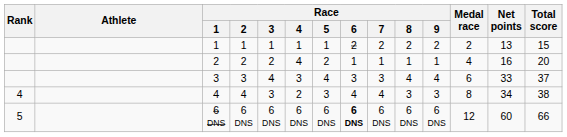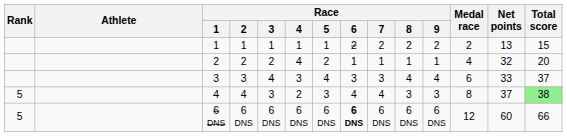(506, 62) 16 -> (506, 62) 32
(20, 95) 4 -> (20, 95) 5
(506, 95) 34 -> (506, 95) 37
(544, 95) no background -> (544, 95) lightgreen background
